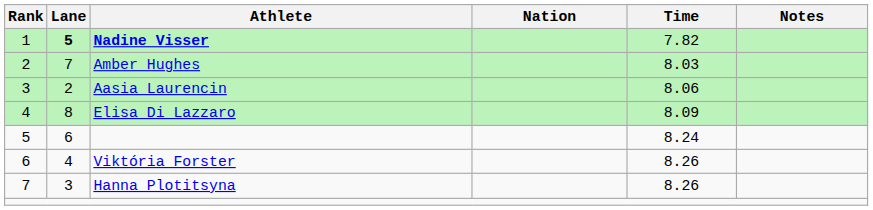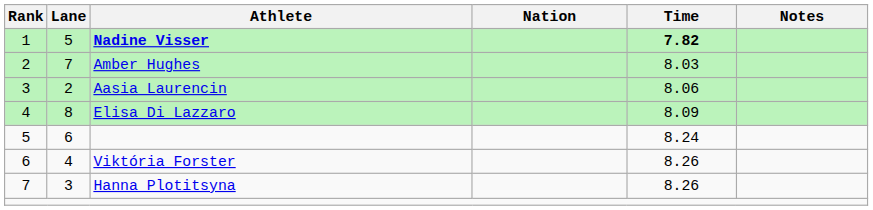(69, 41) bold -> (69, 41) normal
(681, 41) normal -> (681, 41) bold
